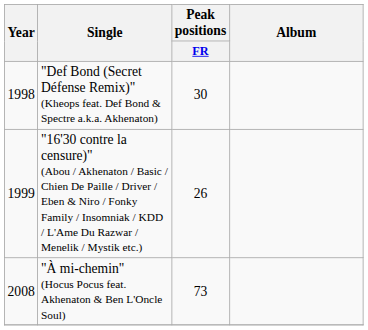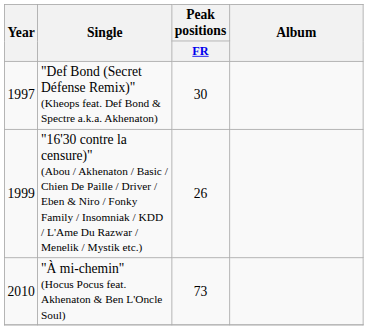(21, 95) 1998 -> (21, 95) 1997
(21, 291) 2008 -> (21, 291) 2010
